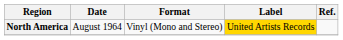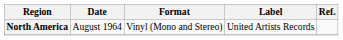(271, 27) gold background -> (271, 27) no background
